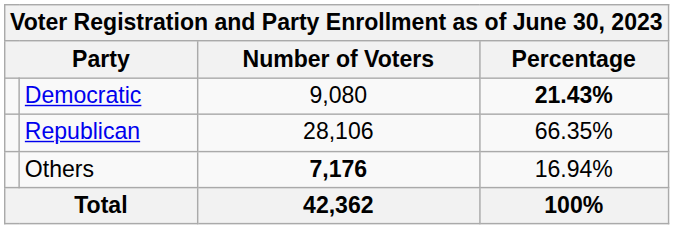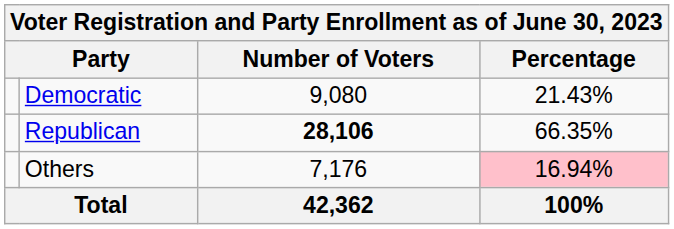(574, 95) bold -> (574, 95) normal
(338, 132) normal -> (338, 132) bold
(338, 168) bold -> (338, 168) normal
(574, 168) no background -> (574, 168) pink background
